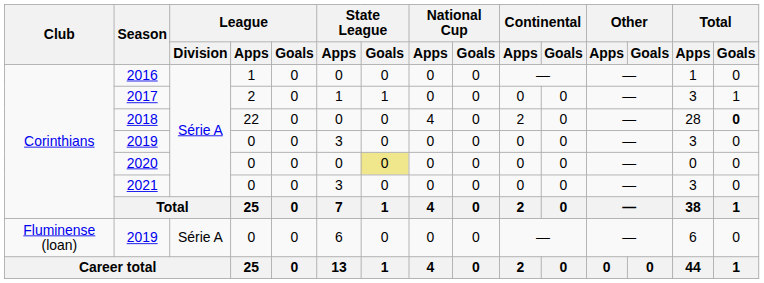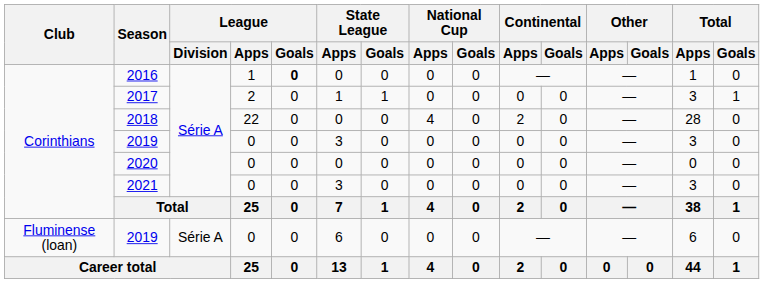(294, 75) normal -> (294, 75) bold
(736, 119) bold -> (736, 119) normal
(385, 163) khaki background -> (385, 163) no background
